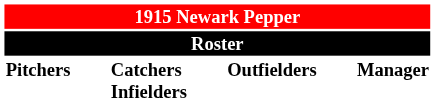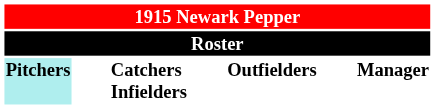(38, 70) no background -> (38, 70) paleturquoise background
